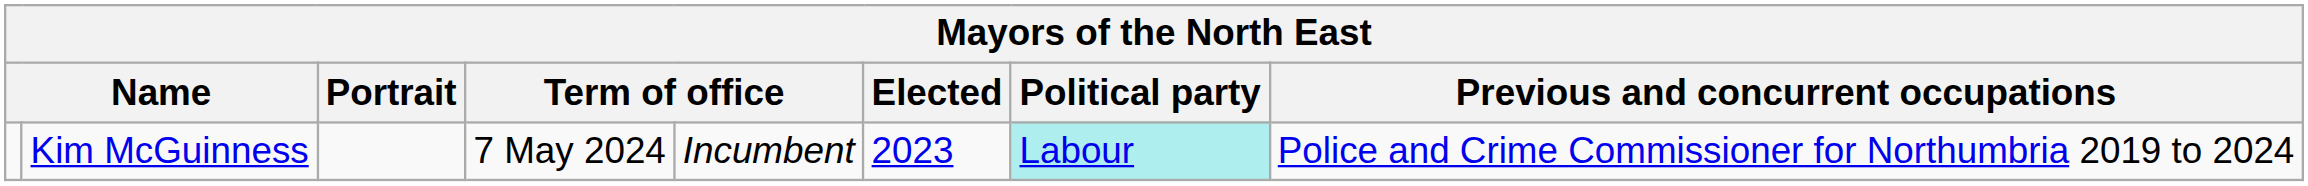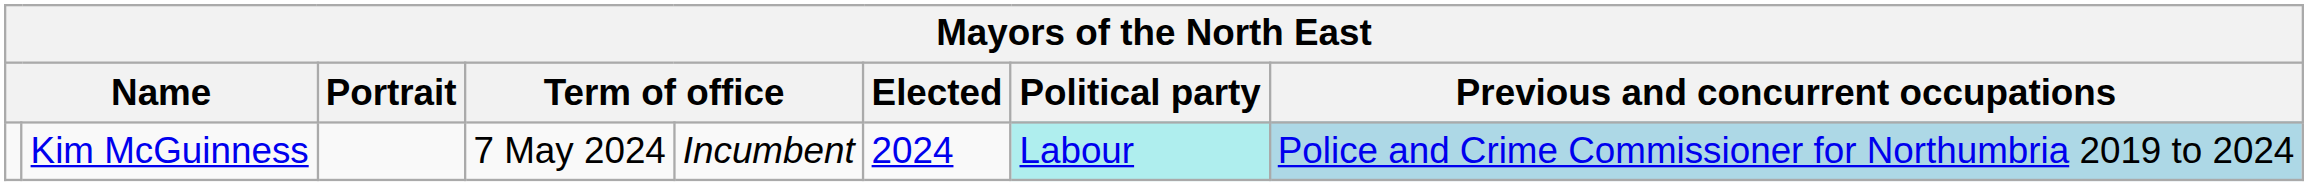(913, 150) 2023 -> (913, 150) 2024
(1786, 150) no background -> (1786, 150) lightblue background
